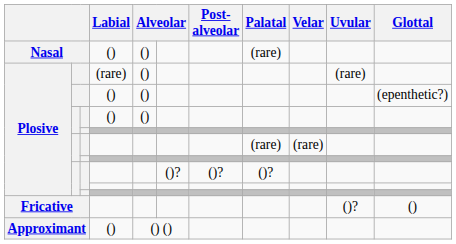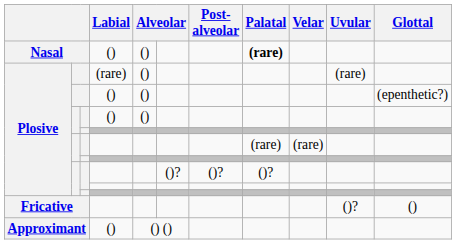(266, 52) normal -> (266, 52) bold
